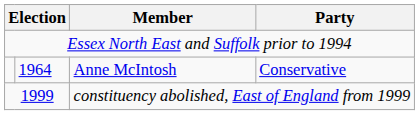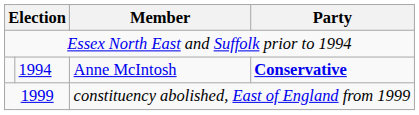(35, 69) 1964 -> (35, 69) 1994
(303, 69) normal -> (301, 69) bold
